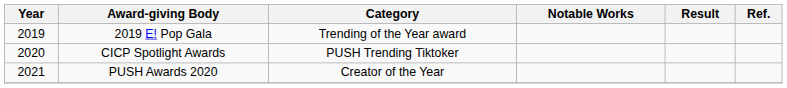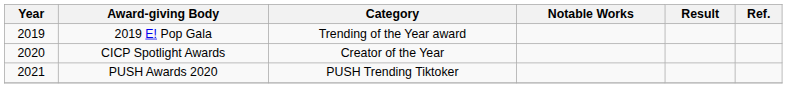(392, 53) PUSH Trending Tiktoker -> (392, 53) Creator of the Year
(392, 72) Creator of the Year -> (392, 72) PUSH Trending Tiktoker
